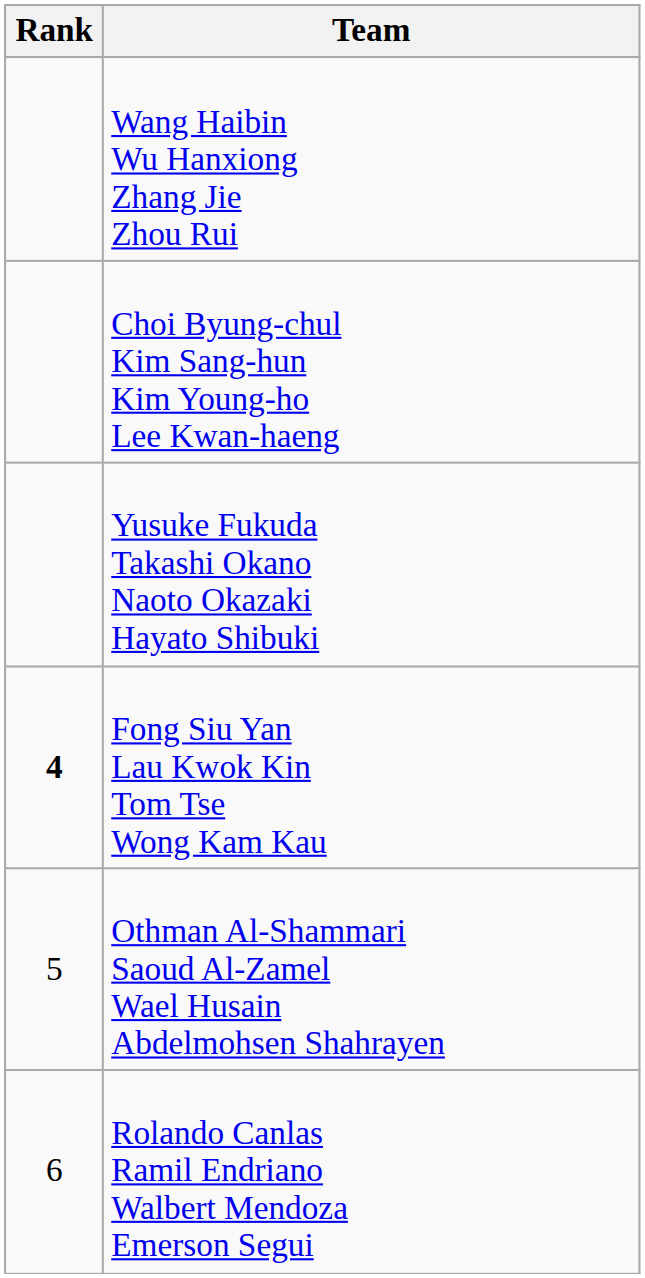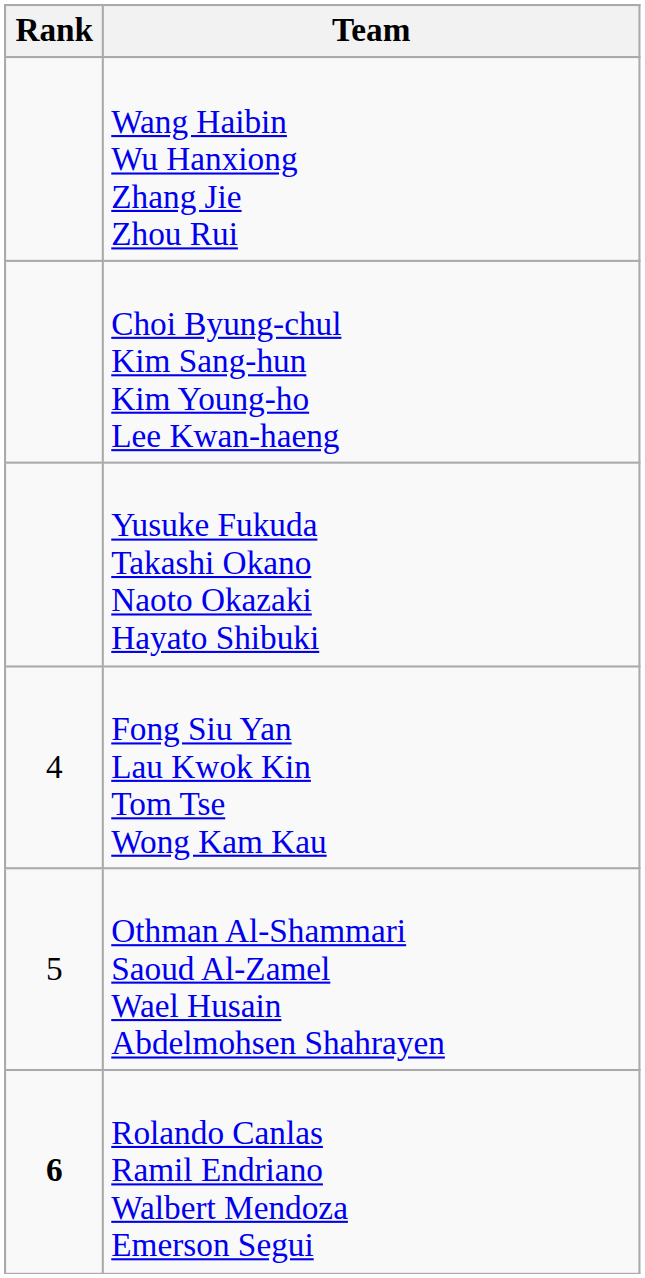(54, 766) bold -> (54, 766) normal
(54, 1171) normal -> (54, 1171) bold
